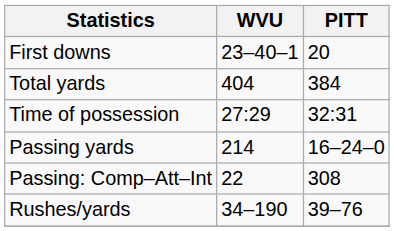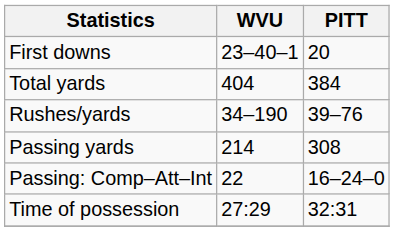rows swapped: (70, 209) <-> (94, 115)
(346, 146) 16–24–0 -> (324, 146) 308
(324, 178) 308 -> (346, 178) 16–24–0
